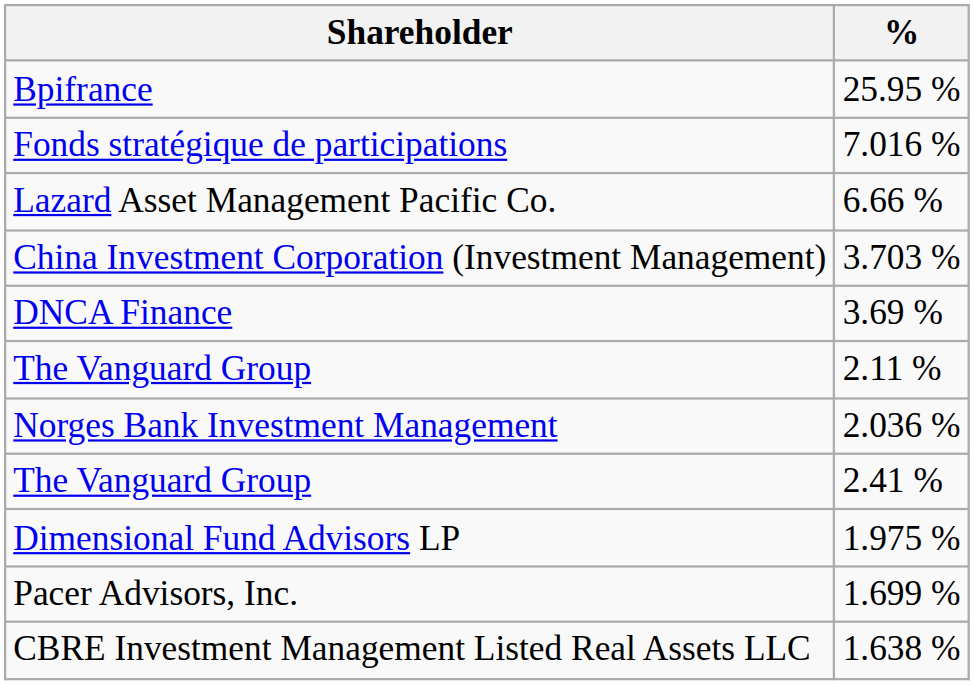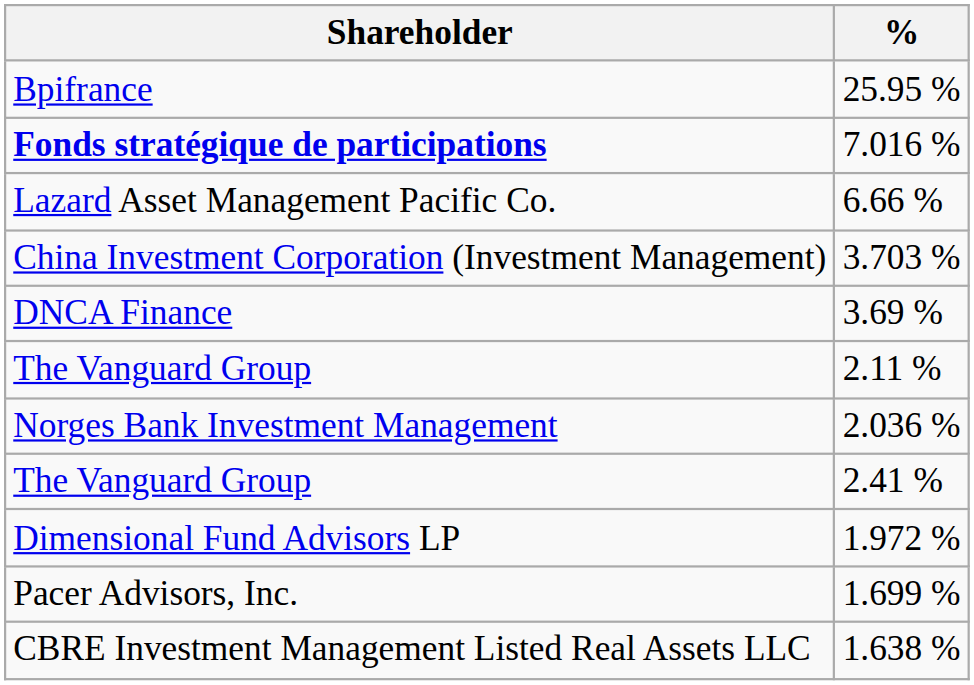(260, 144) normal -> (280, 144) bold
(902, 537) 1.975 % -> (902, 537) 1.972 %
